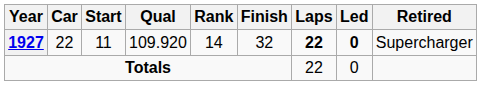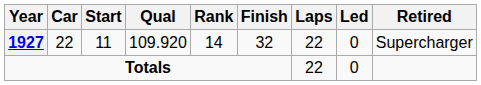(314, 42) bold -> (314, 42) normal
(354, 42) bold -> (354, 42) normal
